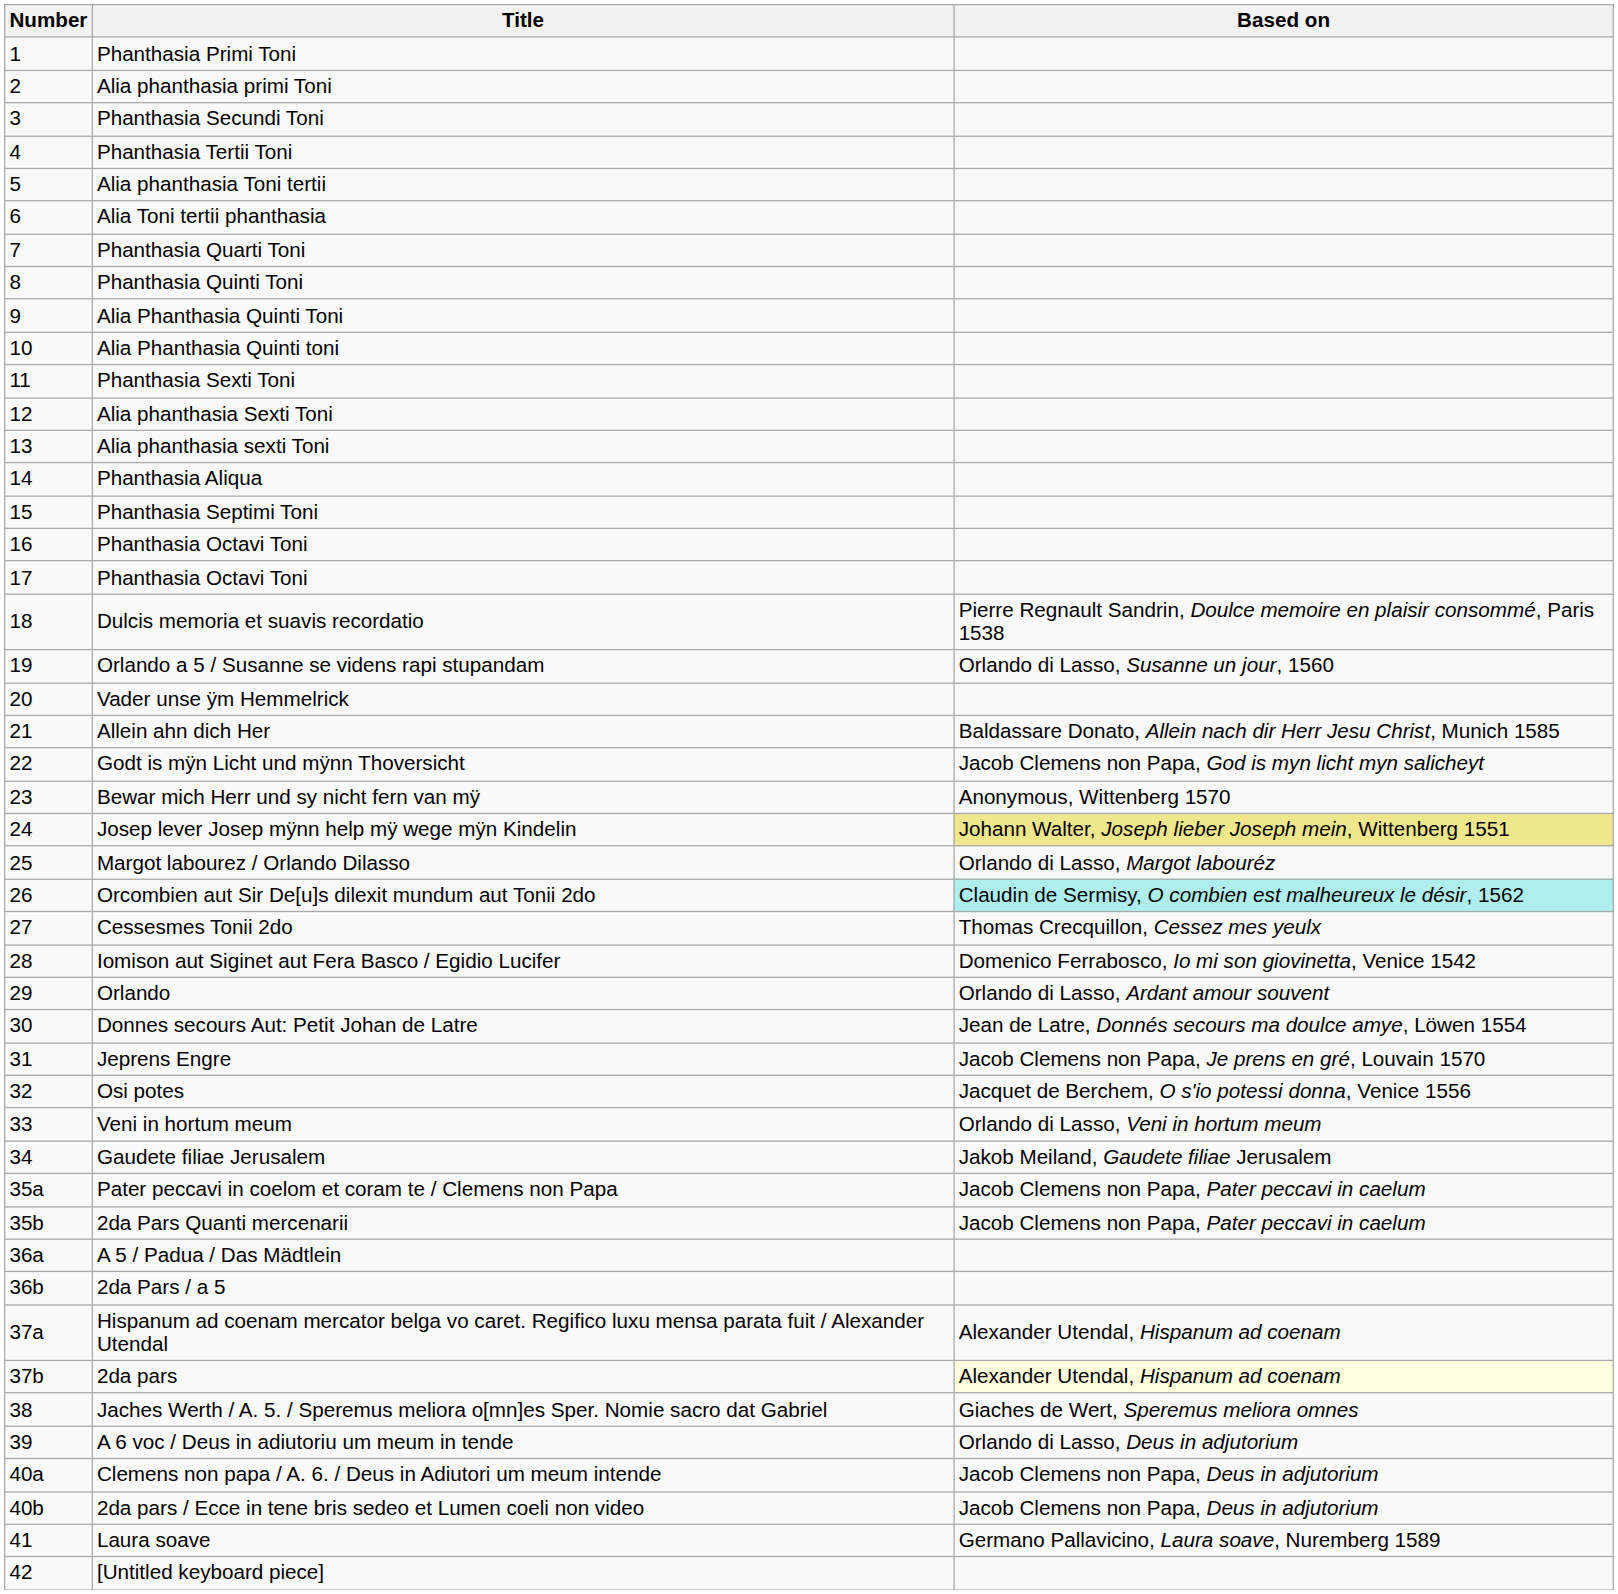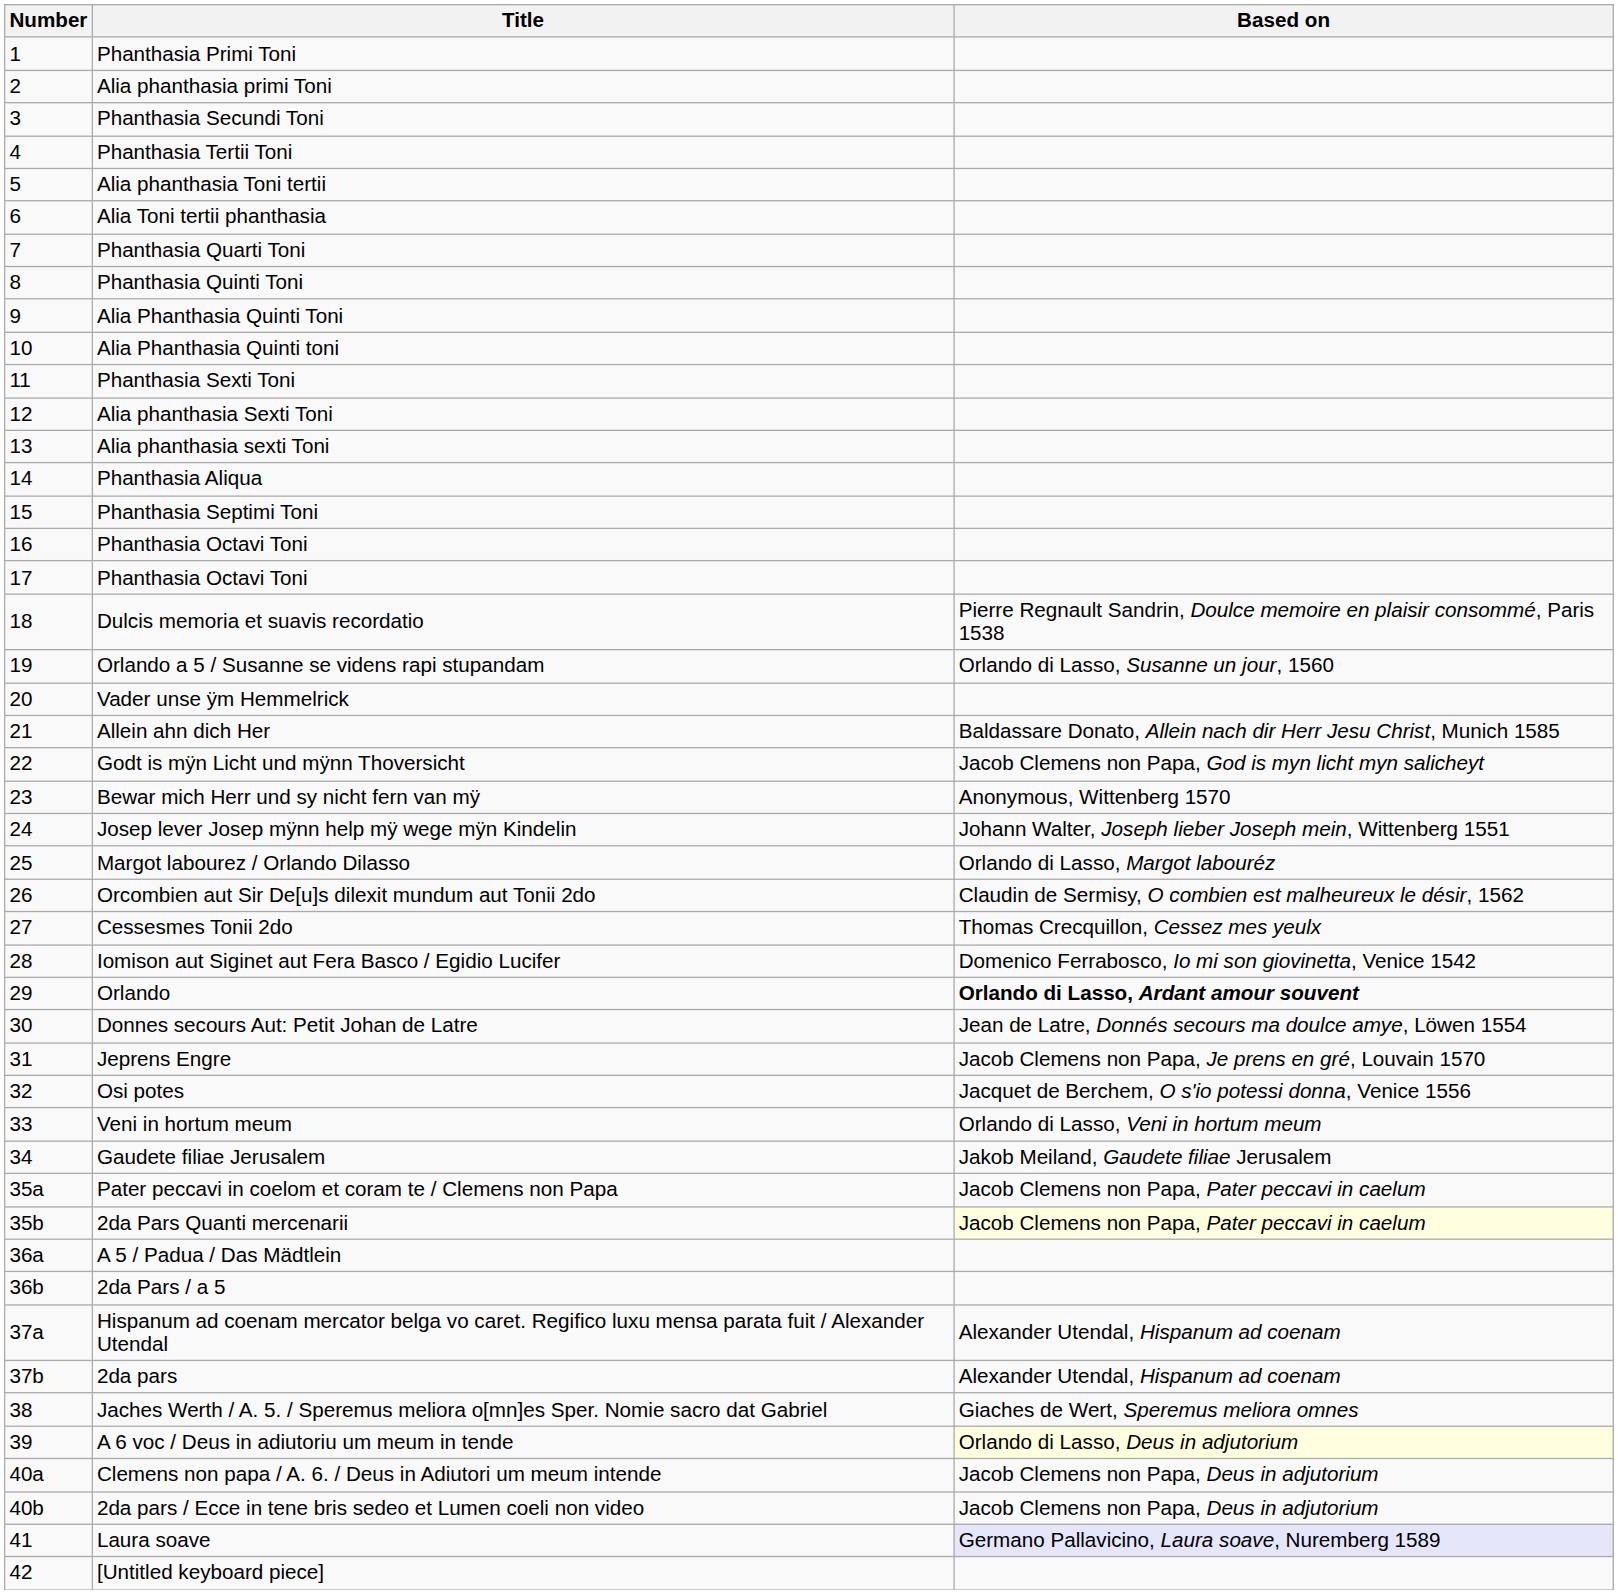(1234, 829) khaki background -> (1234, 829) no background
(1241, 895) paleturquoise background -> (1241, 895) no background
(1144, 993) normal -> (1159, 993) bold
(1192, 1222) no background -> (1192, 1222) lightyellow background
(1150, 1376) lightyellow background -> (1150, 1376) no background
(1128, 1442) no background -> (1128, 1442) lightyellow background
(1200, 1540) no background -> (1200, 1540) lavender background
